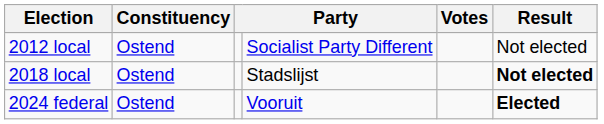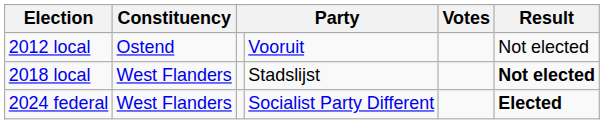(340, 47) Socialist Party Different -> (276, 47) Vooruit
(145, 75) Ostend -> (174, 75) West Flanders
(145, 103) Ostend -> (174, 103) West Flanders
(275, 103) Vooruit -> (341, 103) Socialist Party Different
